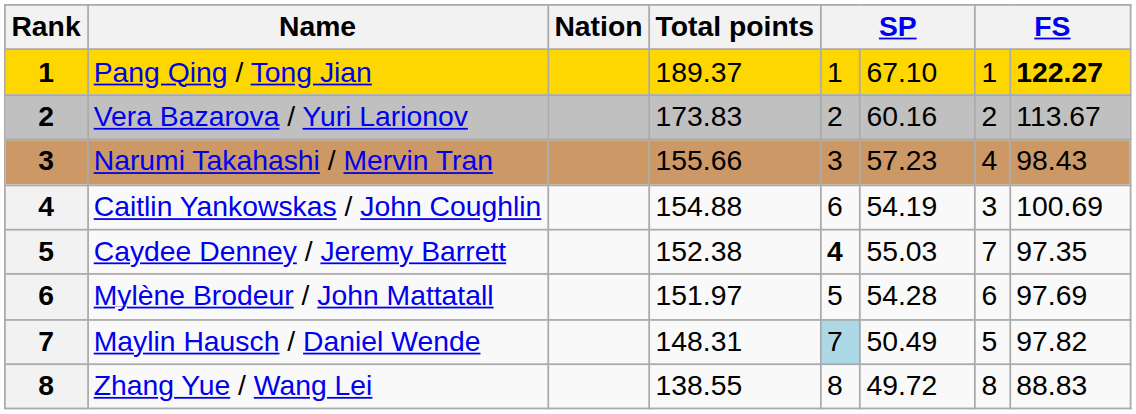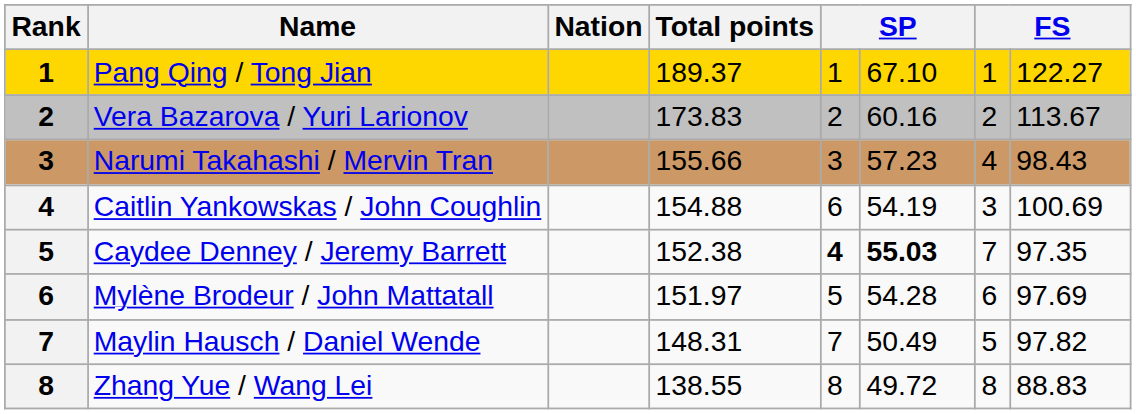(1060, 71) bold -> (1060, 71) normal
(902, 251) normal -> (902, 251) bold
(835, 341) lightblue background -> (835, 341) no background
